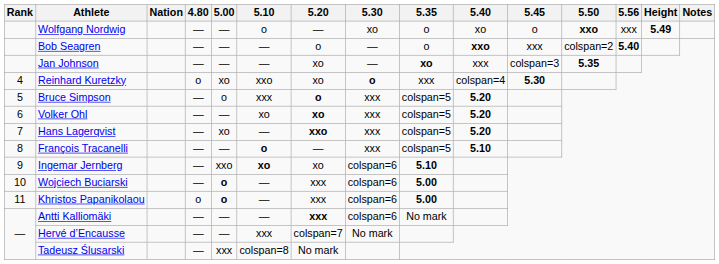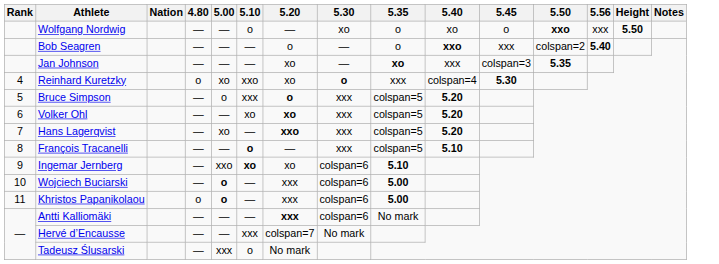(661, 30) 5.49 -> (632, 30) 5.50
(264, 251) colspan=8 -> (250, 251) o
